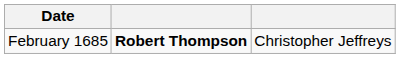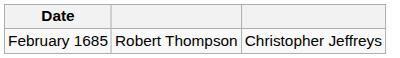(181, 41) bold -> (176, 41) normal
